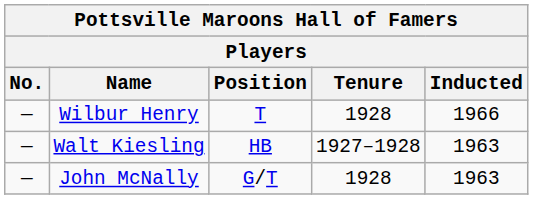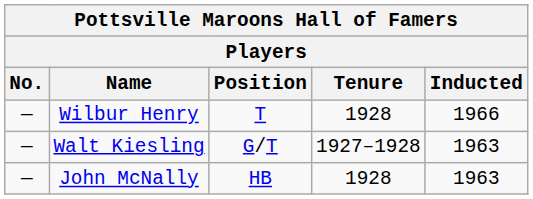(260, 147) HB -> (260, 147) G/T
(260, 178) G/T -> (260, 178) HB
